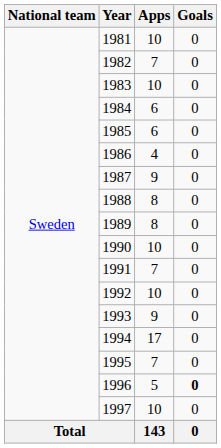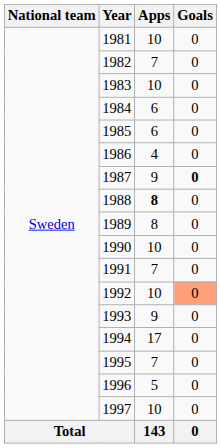(195, 177) normal -> (195, 177) bold
(154, 200) normal -> (154, 200) bold
(195, 293) no background -> (195, 293) lightsalmon background
(195, 385) bold -> (195, 385) normal
